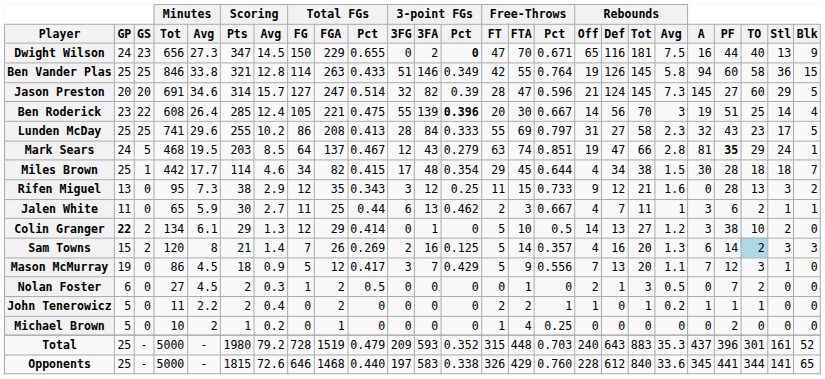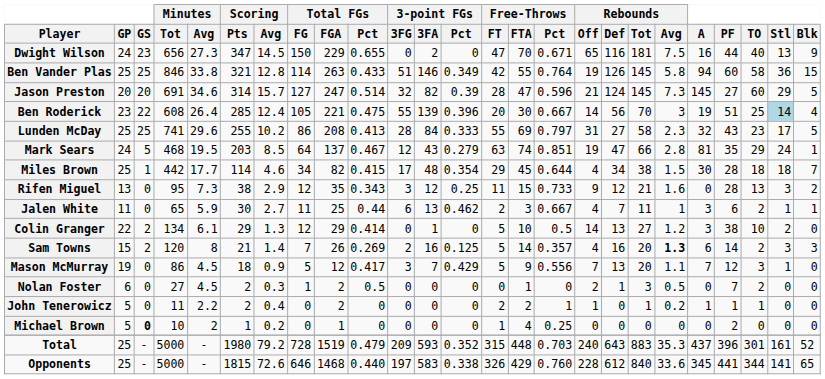(475, 53) bold -> (475, 53) normal
(461, 111) bold -> (461, 111) normal
(784, 111) no background -> (784, 111) lightblue background
(731, 150) bold -> (731, 150) normal
(124, 228) bold -> (124, 228) normal
(675, 247) normal -> (675, 247) bold
(761, 247) lightblue background -> (761, 247) no background
(147, 325) normal -> (147, 325) bold
